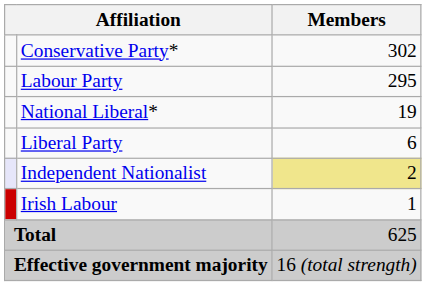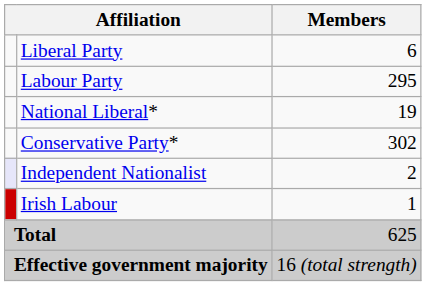rows swapped: (100, 50) <-> (72, 142)
(412, 173) khaki background -> (412, 173) no background
